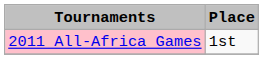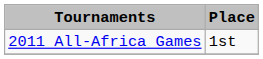(105, 42) pink background -> (105, 42) no background
